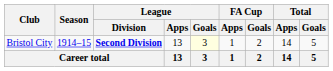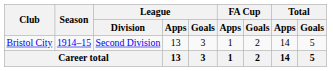(129, 43) bold -> (128, 43) normal
(205, 43) lightyellow background -> (203, 43) no background
